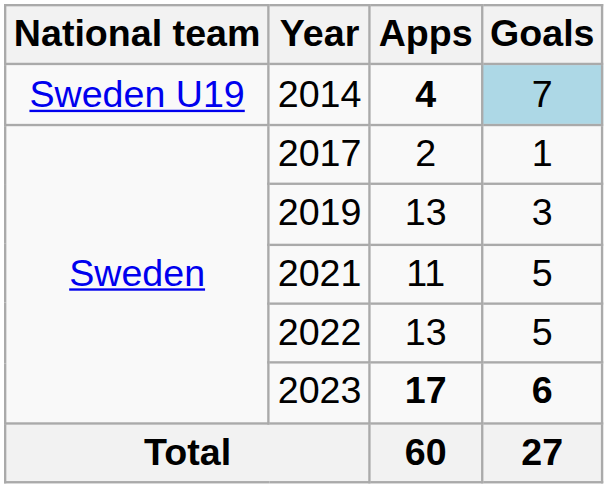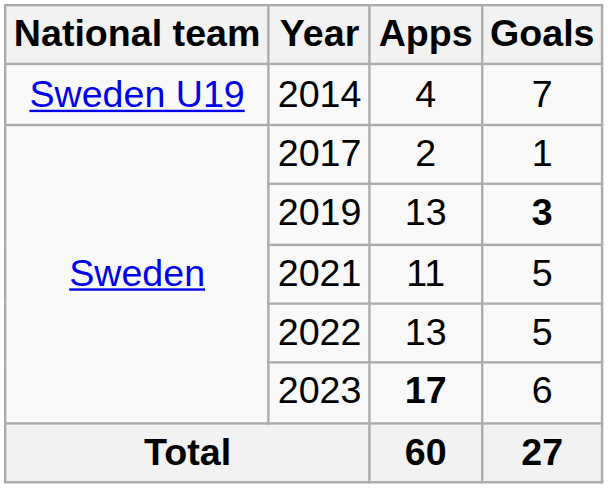(426, 93) bold -> (426, 93) normal
(542, 93) lightblue background -> (542, 93) no background
(542, 213) normal -> (542, 213) bold
(542, 392) bold -> (542, 392) normal
